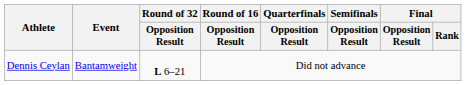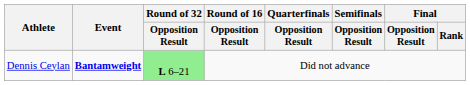(106, 66) normal -> (108, 66) bold
(170, 72) no background -> (174, 72) lightgreen background
